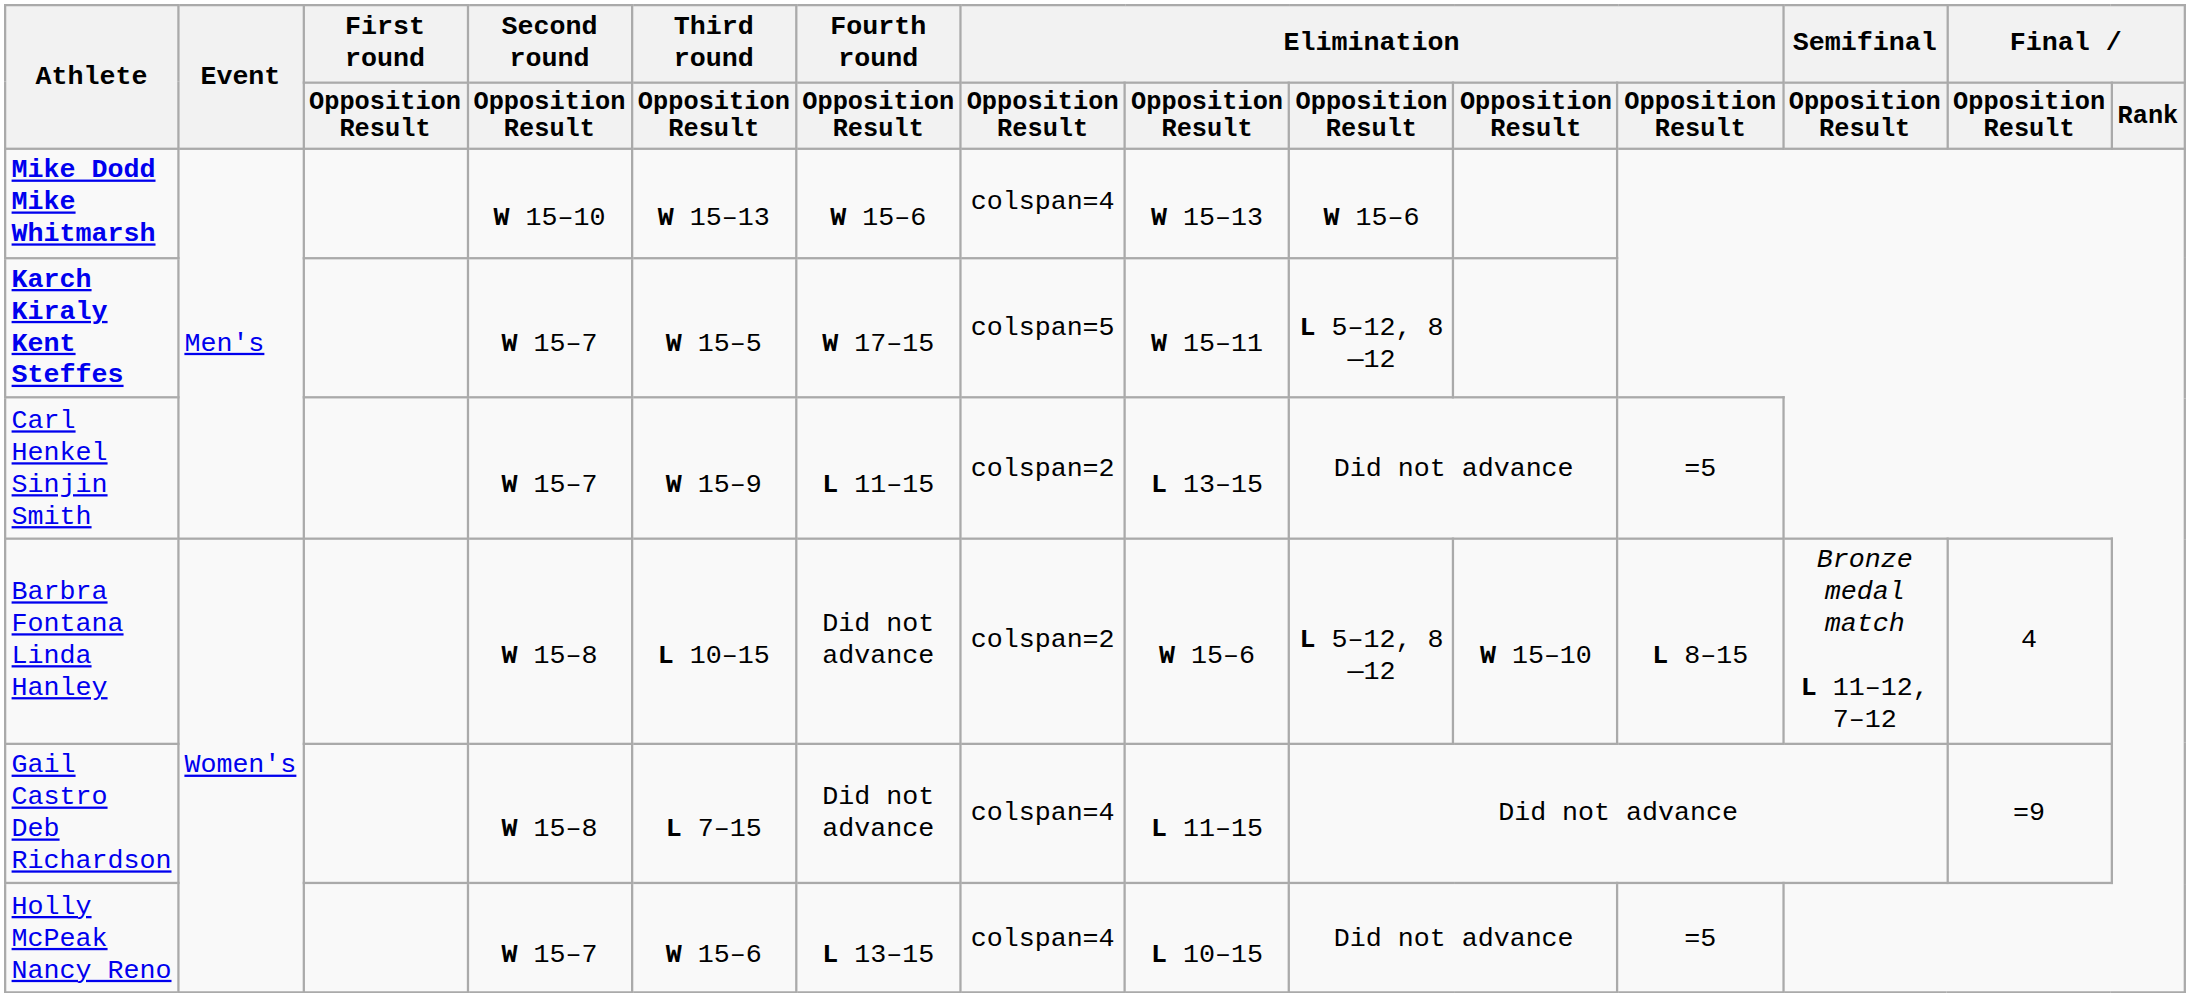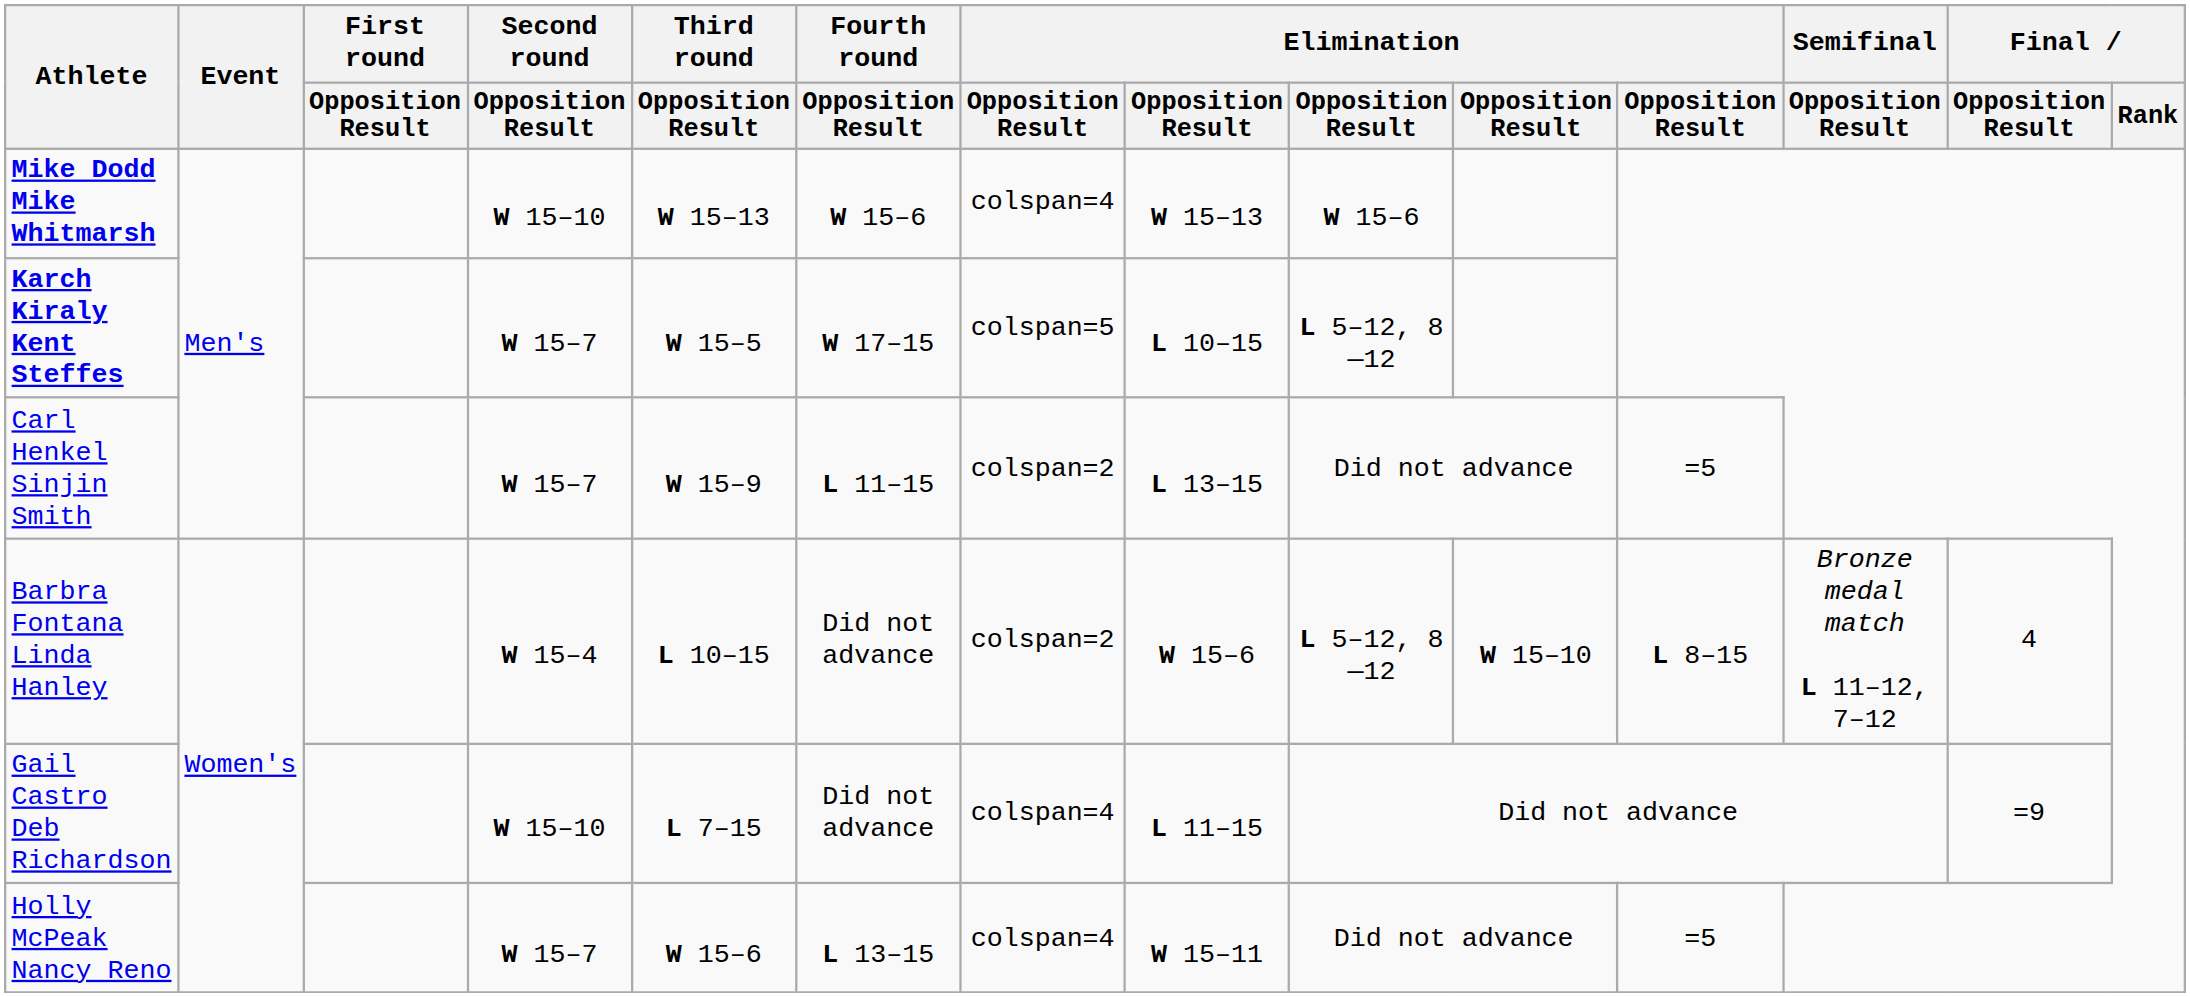(1207, 344) W 15–11 -> (1207, 344) L 10–15
(549, 657) W 15–8 -> (549, 657) W 15–4
(549, 829) W 15–8 -> (549, 829) W 15–10
(1207, 954) L 10–15 -> (1207, 954) W 15–11
